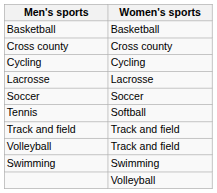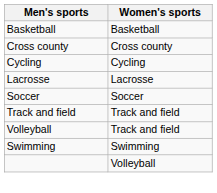- row: (22, 113)
